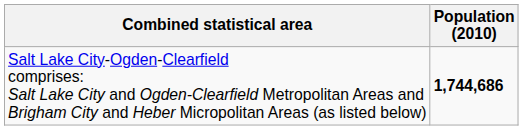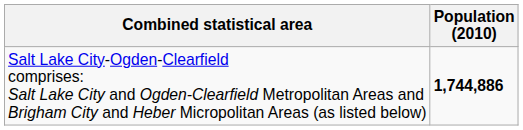(469, 85) 1,744,686 -> (469, 85) 1,744,886
